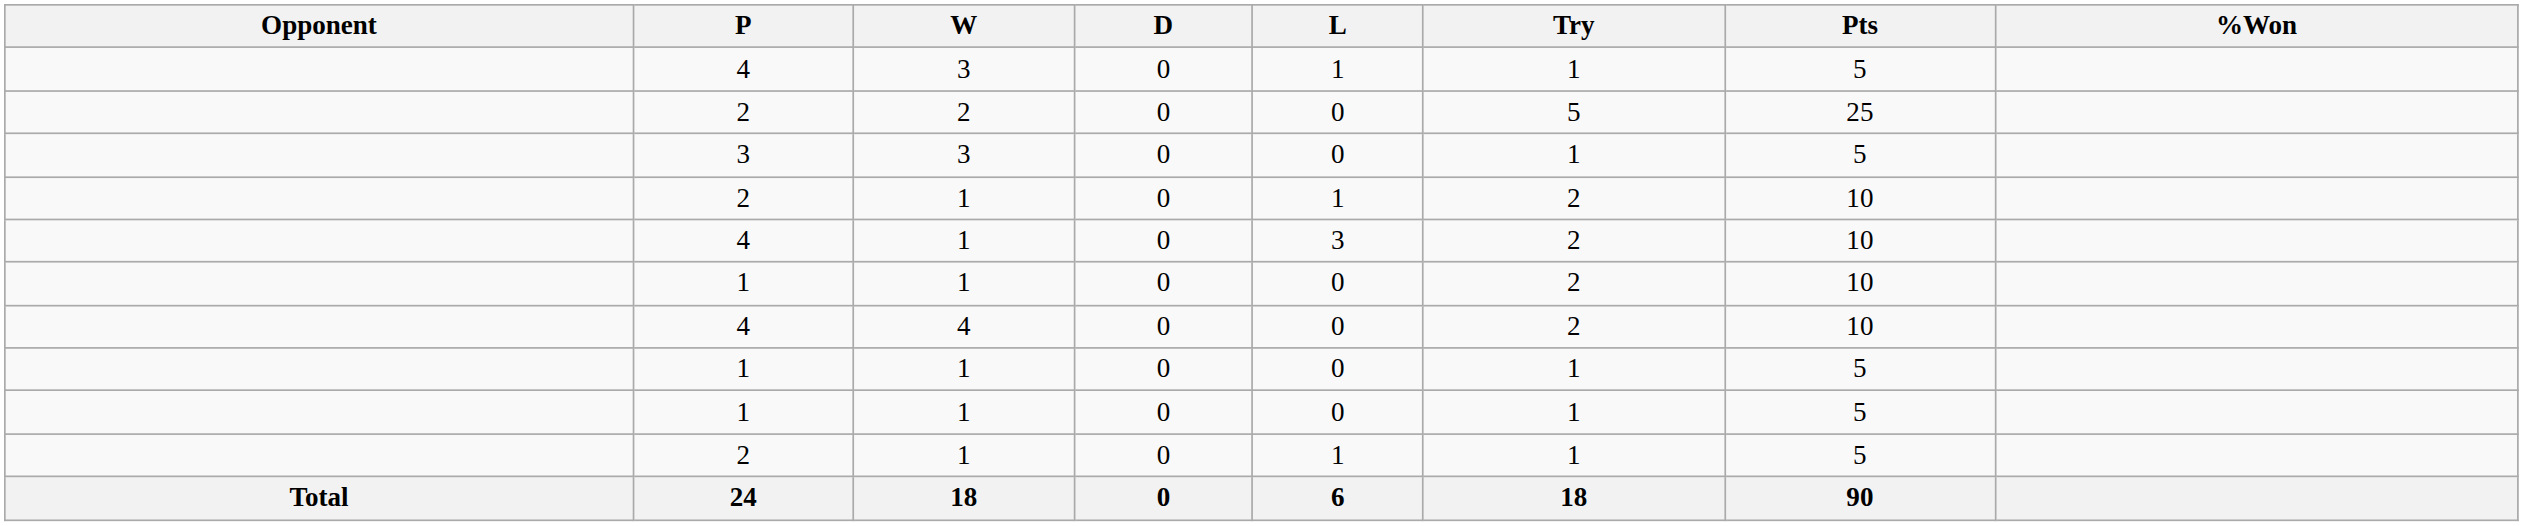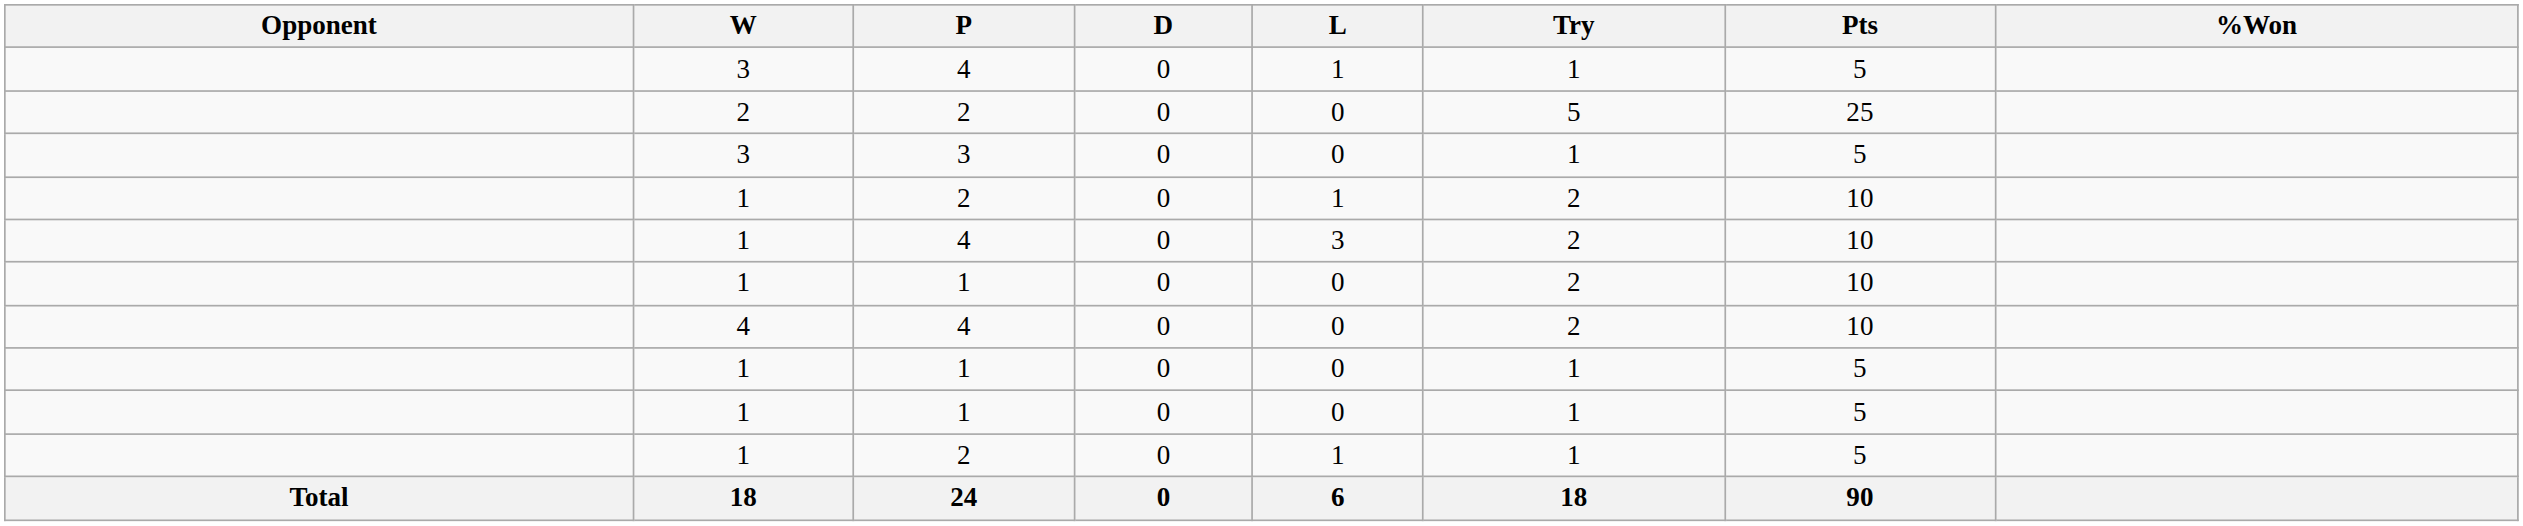columns swapped: (743, 25) <-> (964, 25)
